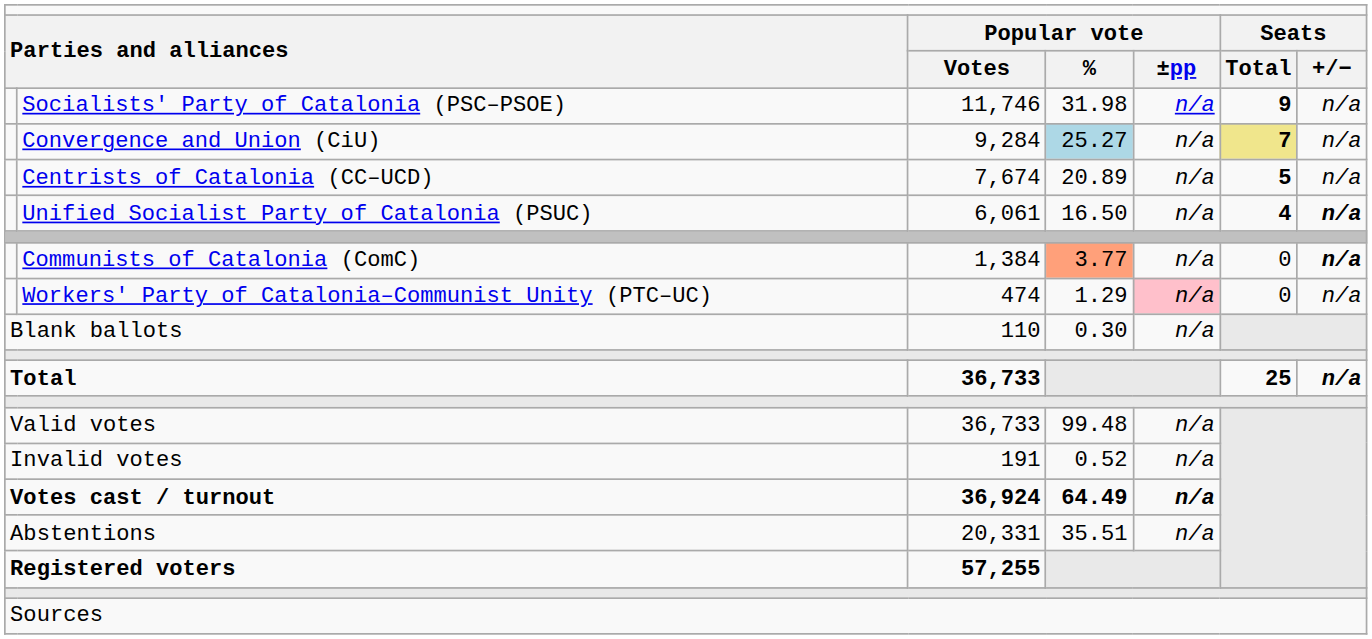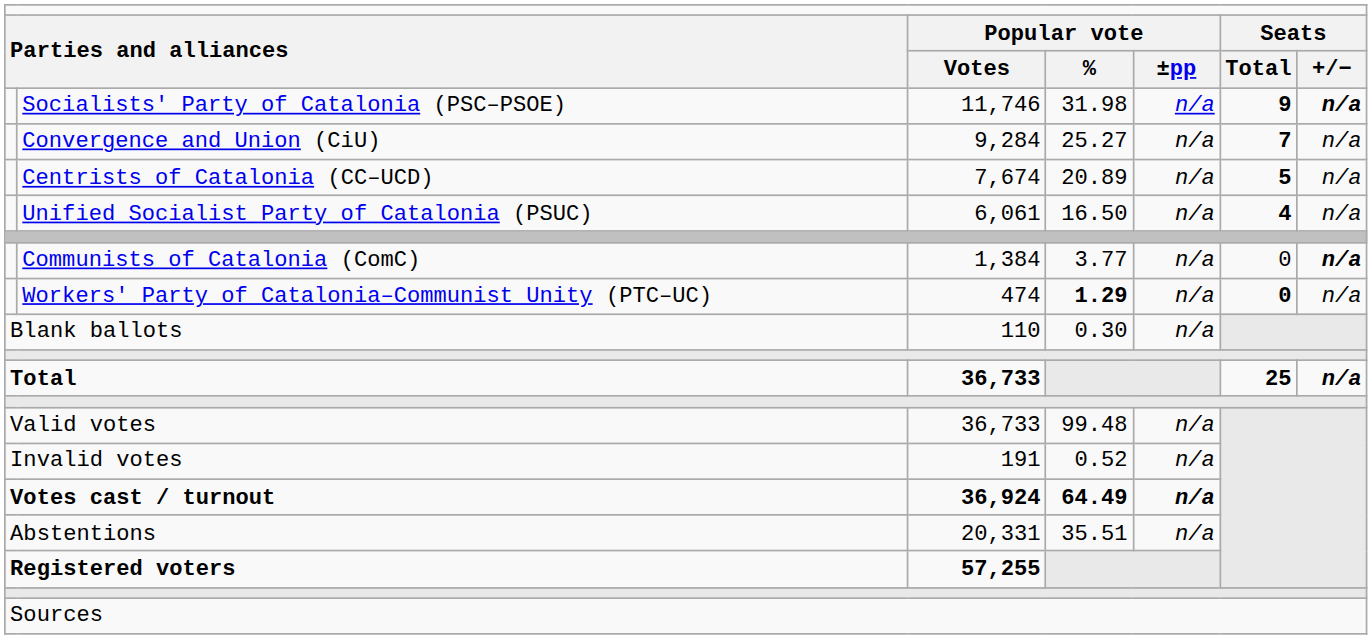(1342, 105) normal -> (1342, 105) bold
(1094, 141) lightblue background -> (1094, 141) no background
(1285, 141) khaki background -> (1285, 141) no background
(1342, 213) bold -> (1342, 213) normal
(1101, 260) lightsalmon background -> (1101, 260) no background
(1101, 296) normal -> (1101, 296) bold
(1195, 296) pink background -> (1195, 296) no background
(1285, 296) normal -> (1285, 296) bold
